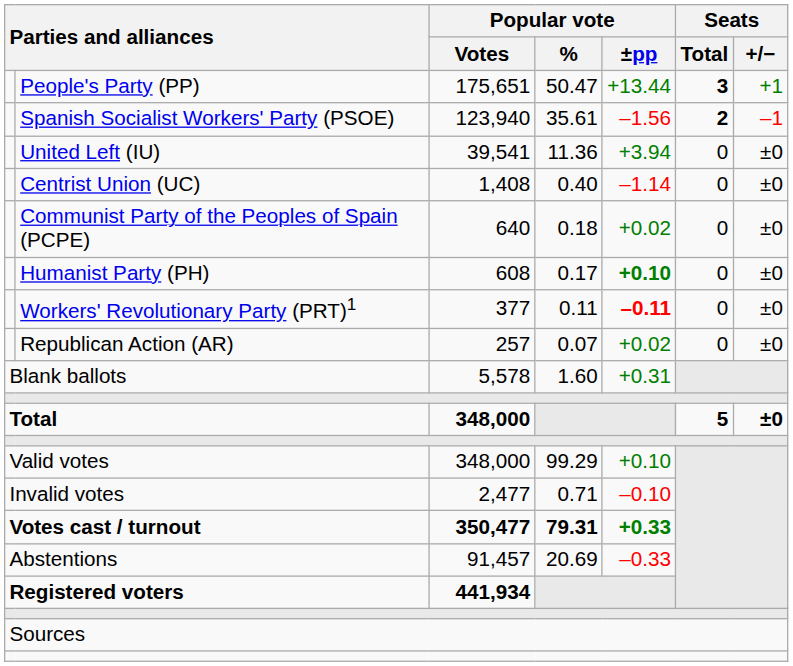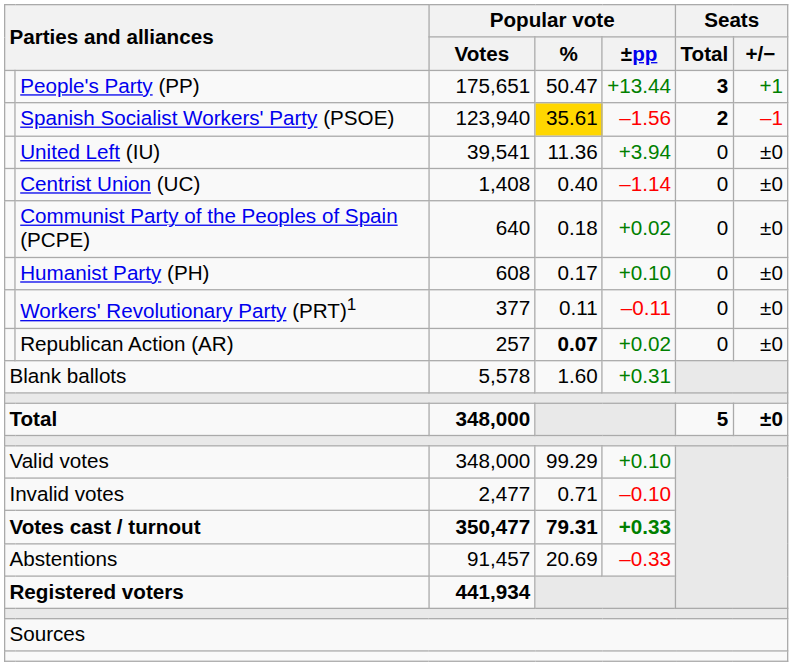(572, 119) no background -> (572, 119) gold background
(645, 273) bold -> (645, 273) normal
(646, 308) bold -> (646, 308) normal
(578, 344) normal -> (578, 344) bold
